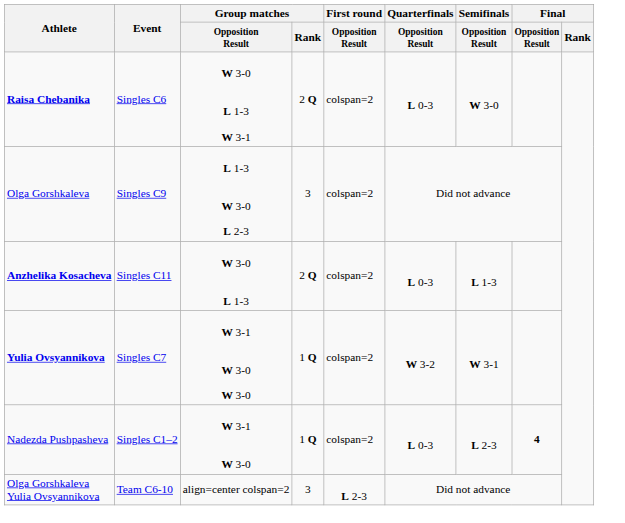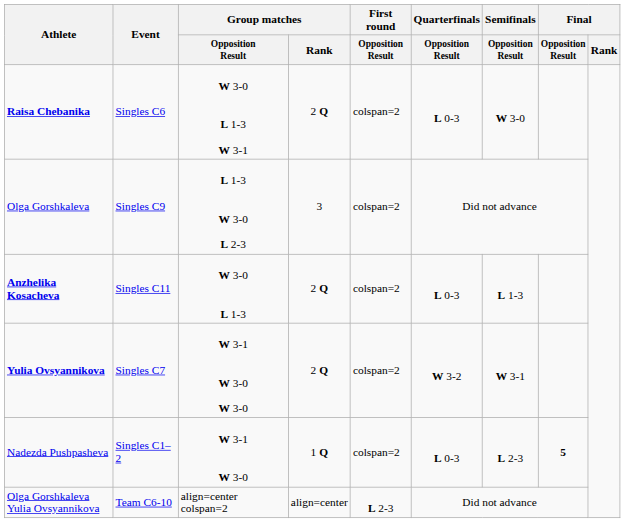(308, 357) 1 Q -> (319, 370) 2 Q
(537, 439) 4 -> (563, 452) 5
(308, 489) 3 -> (319, 502) align=center
